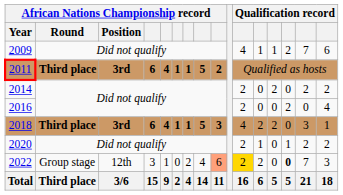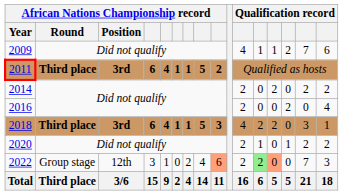(243, 162) gold background -> (243, 162) no background
(260, 162) no background -> (260, 162) lightgreen background
(274, 162) no background -> (274, 162) lightsalmon background
(288, 162) bold -> (288, 162) normal
